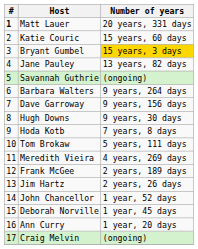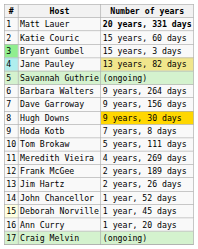(9, 24) bold -> (9, 24) normal
(147, 24) normal -> (147, 24) bold
(9, 51) no background -> (9, 51) lightgreen background
(142, 51) gold background -> (142, 51) no background
(9, 64) no background -> (9, 64) paleturquoise background
(145, 64) no background -> (145, 64) khaki background
(142, 118) no background -> (142, 118) gold background
(11, 211) no background -> (11, 211) lightyellow background
